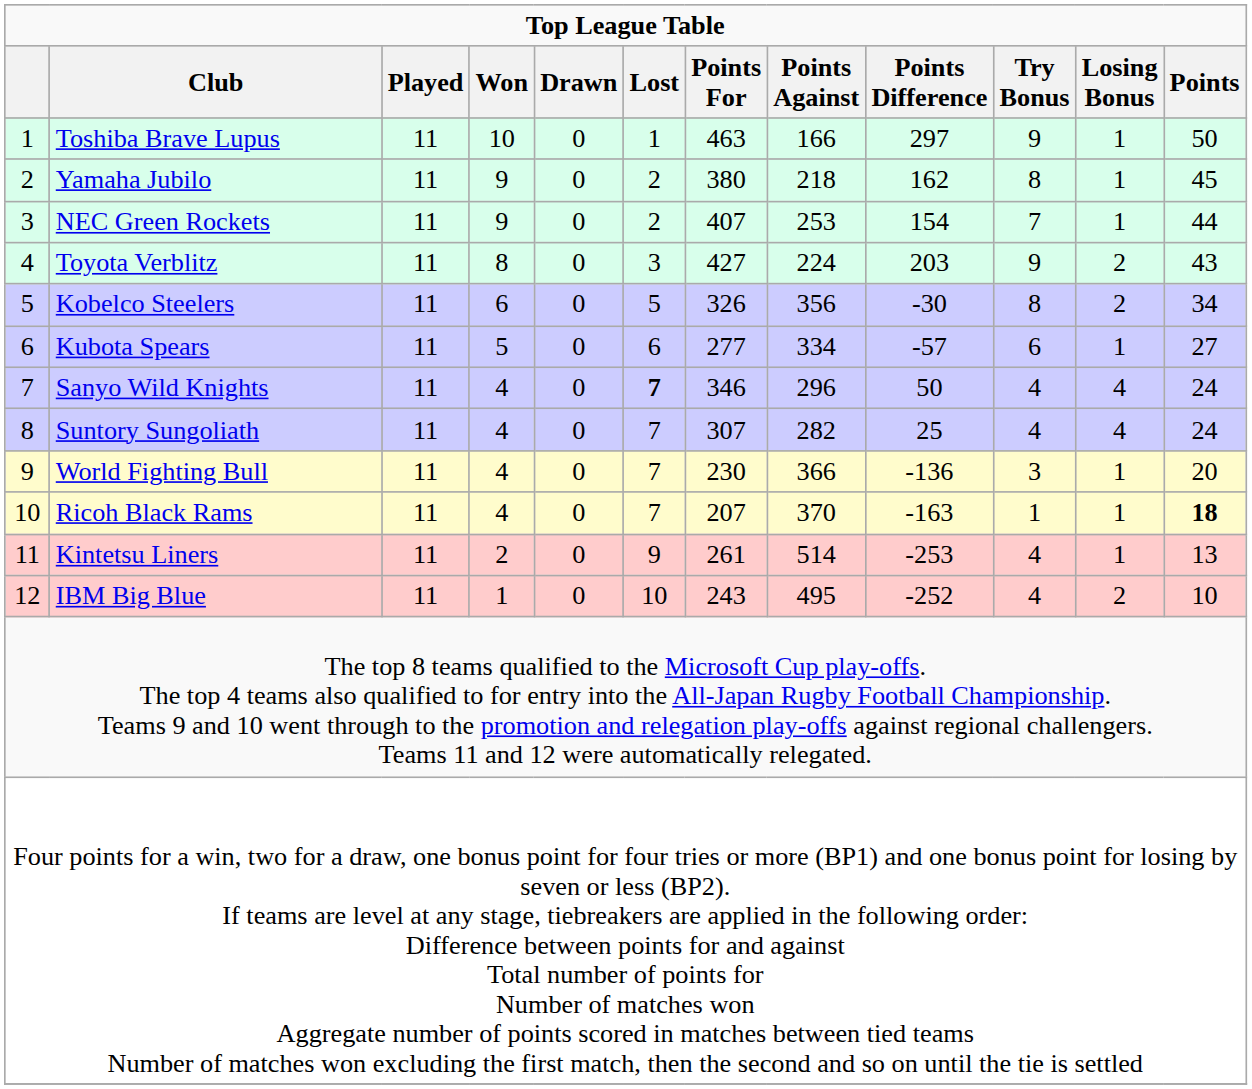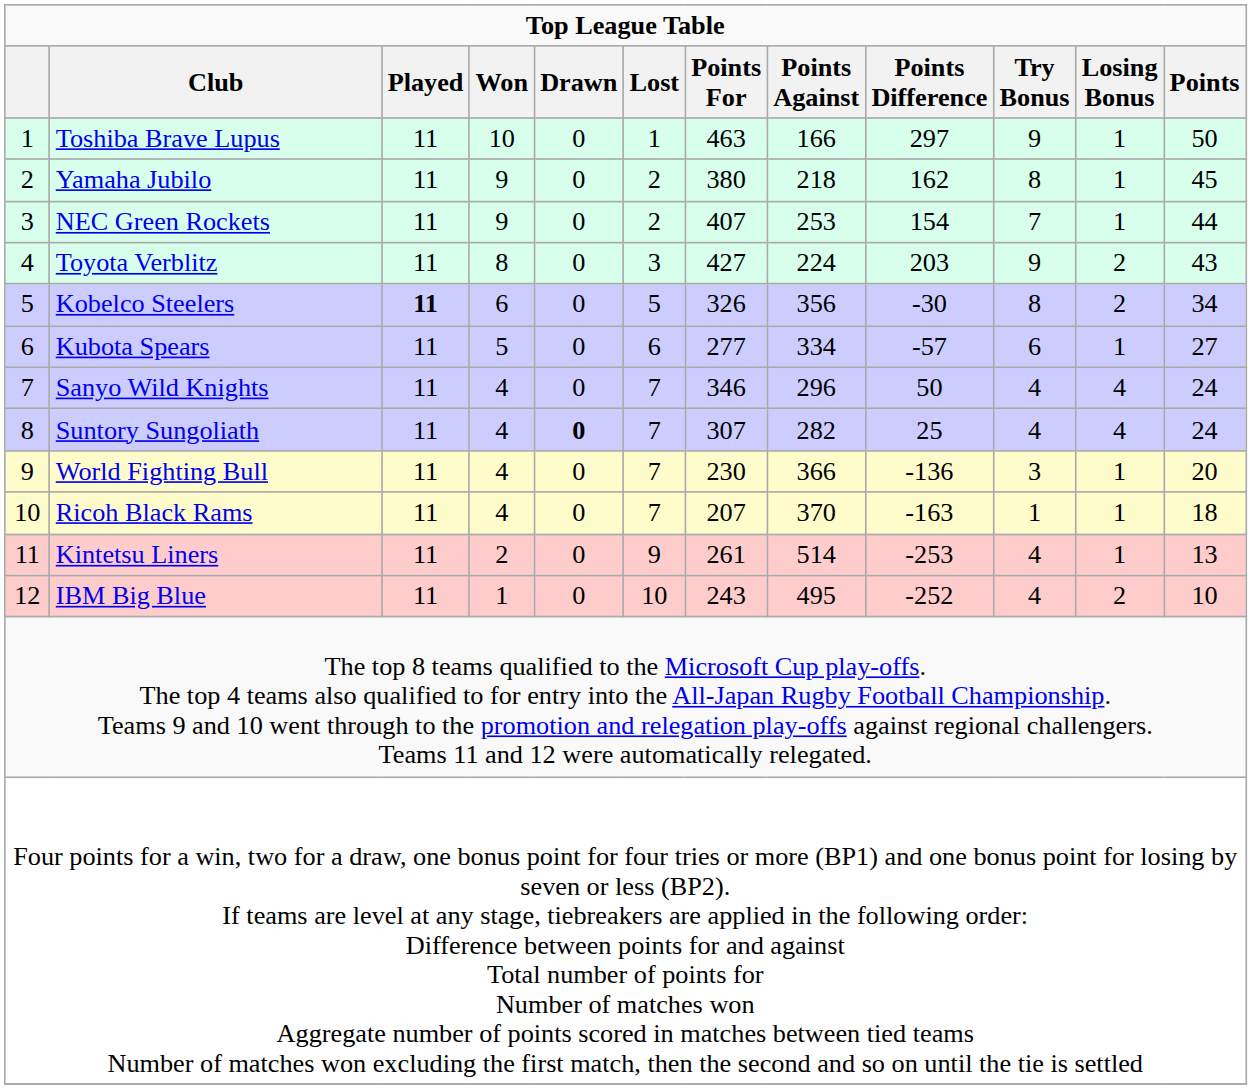(426, 304) normal -> (426, 304) bold
(654, 387) bold -> (654, 387) normal
(579, 429) normal -> (579, 429) bold
(1205, 512) bold -> (1205, 512) normal
